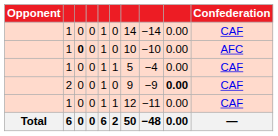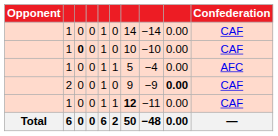(232, 49) AFC -> (232, 49) CAF
(232, 67) CAF -> (232, 67) AFC
(130, 103) normal -> (130, 103) bold
